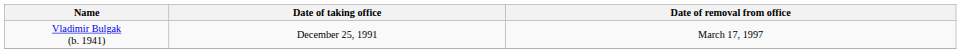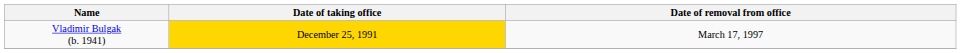(337, 34) no background -> (337, 34) gold background
